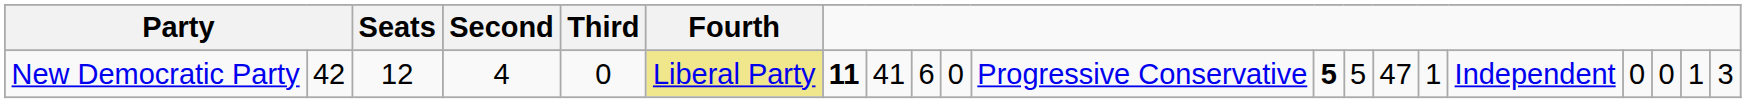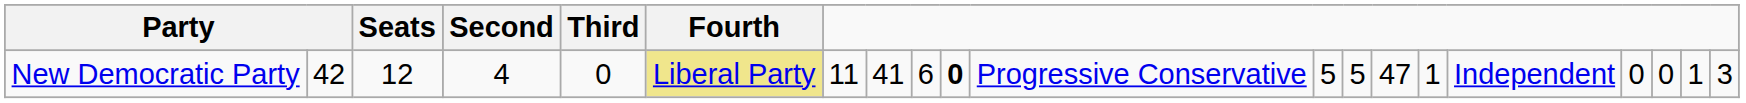(844, 73) bold -> (844, 73) normal
(956, 73) normal -> (955, 73) bold
(1329, 73) bold -> (1328, 73) normal
